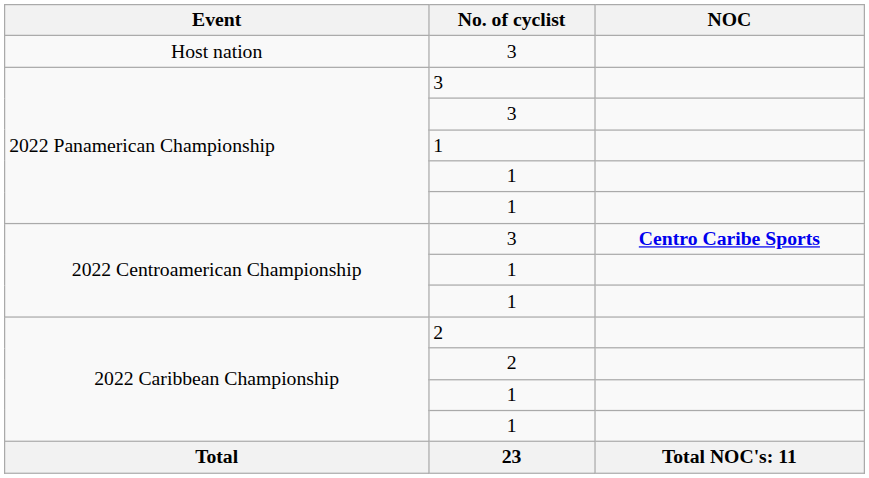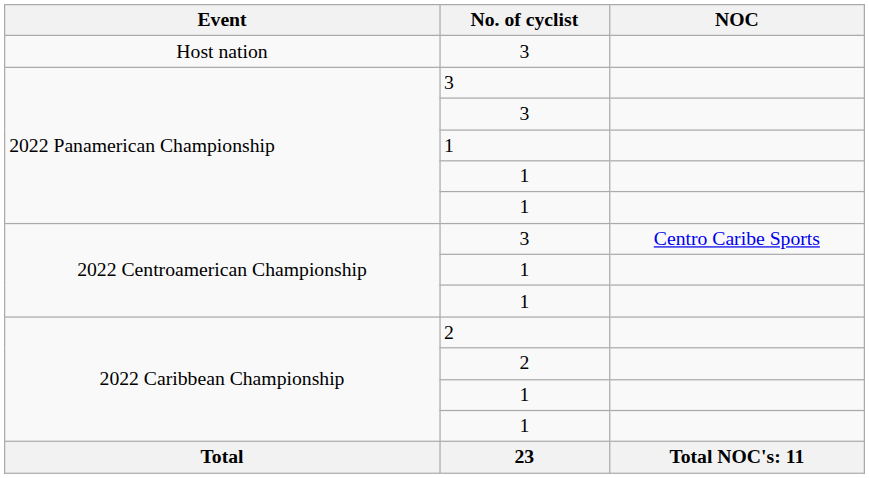(729, 238) bold -> (737, 238) normal
